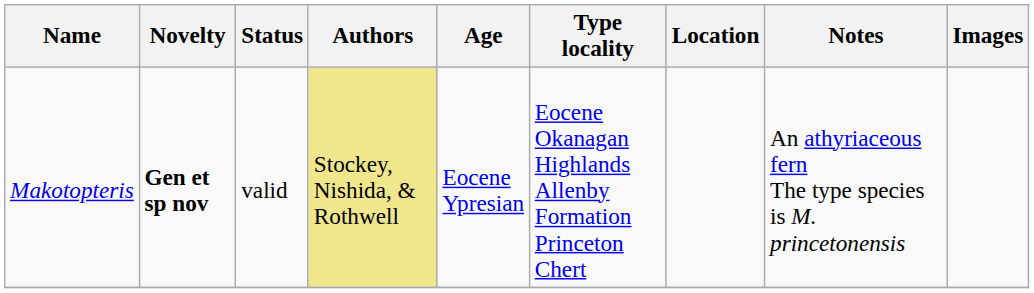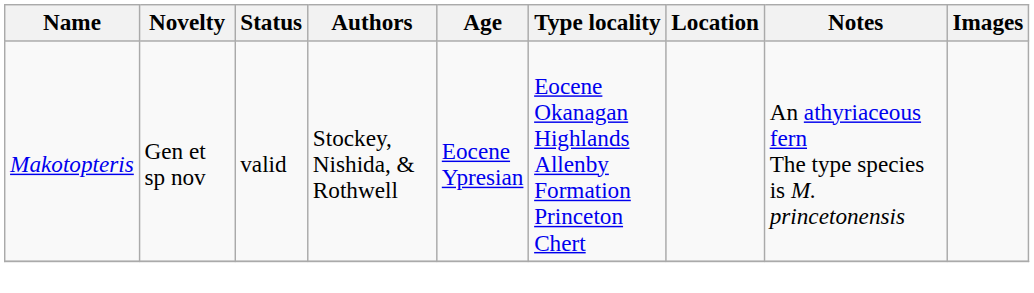(177, 190) bold -> (175, 164) normal
(365, 190) khaki background -> (364, 164) no background
